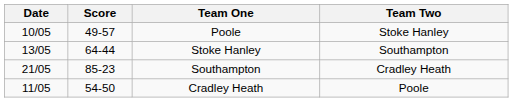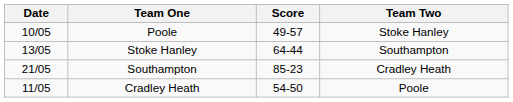columns swapped: (226, 13) <-> (100, 13)
